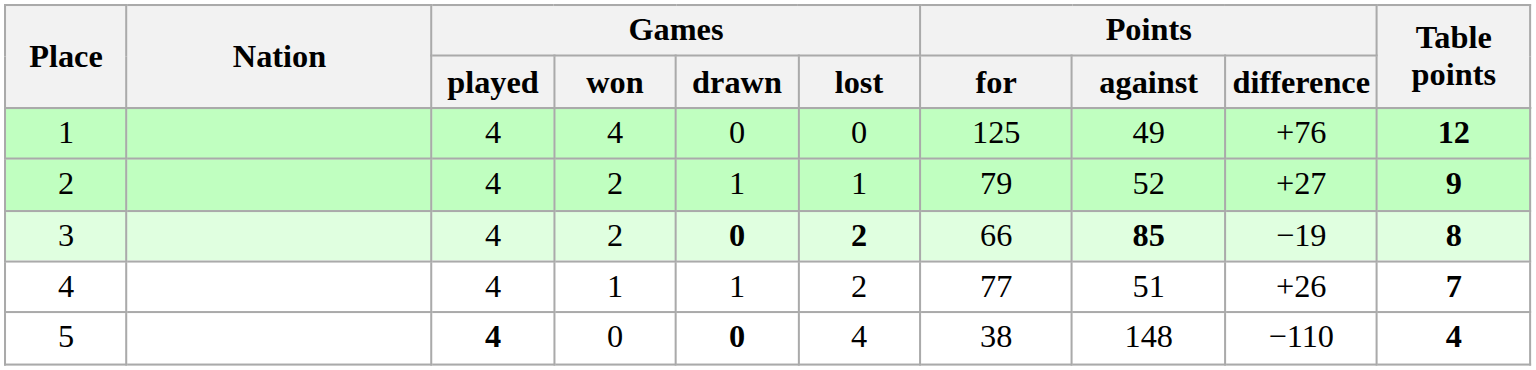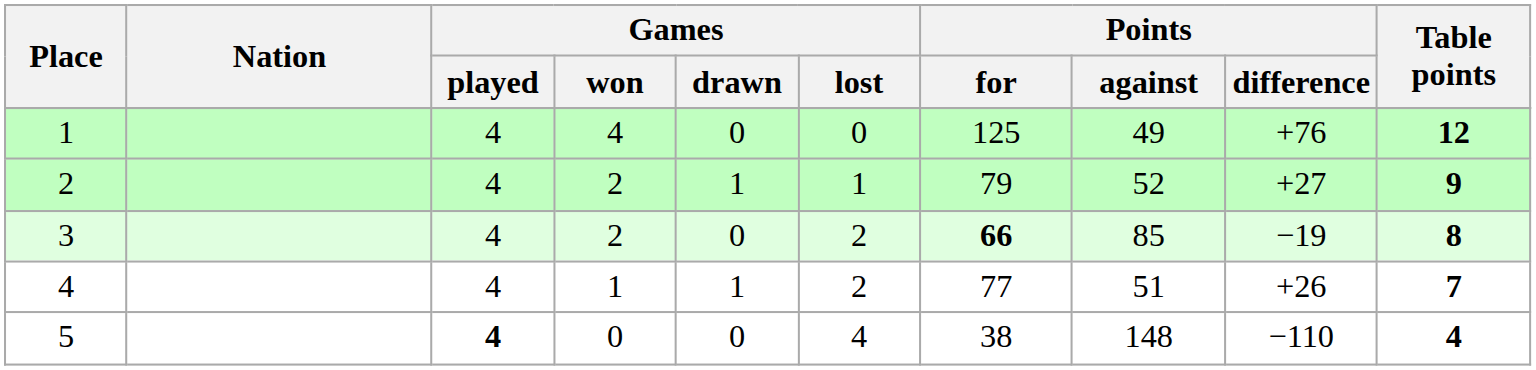(737, 235) bold -> (737, 235) normal
(859, 235) bold -> (859, 235) normal
(996, 235) normal -> (996, 235) bold
(1149, 235) bold -> (1149, 235) normal
(737, 337) bold -> (737, 337) normal
